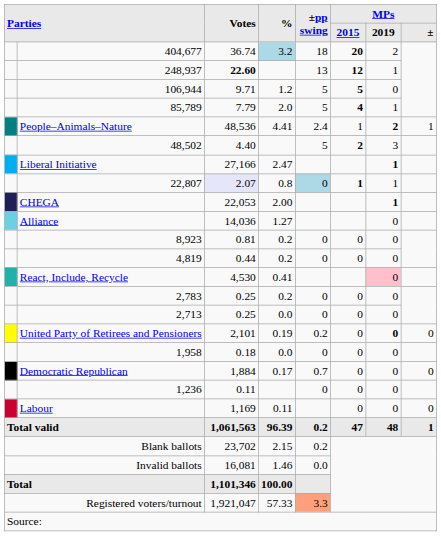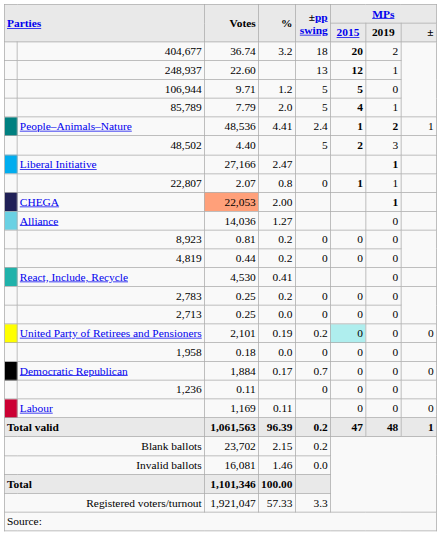(285, 51) lightblue background -> (285, 51) no background
(243, 70) bold -> (243, 70) normal
(360, 126) normal -> (360, 126) bold
(246, 183) lavender background -> (246, 183) no background
(325, 183) lightblue background -> (325, 183) no background
(240, 202) no background -> (240, 202) lightsalmon background
(395, 277) pink background -> (395, 277) no background
(360, 333) no background -> (360, 333) paleturquoise background
(395, 333) bold -> (395, 333) normal
(321, 502) lightsalmon background -> (321, 502) no background
